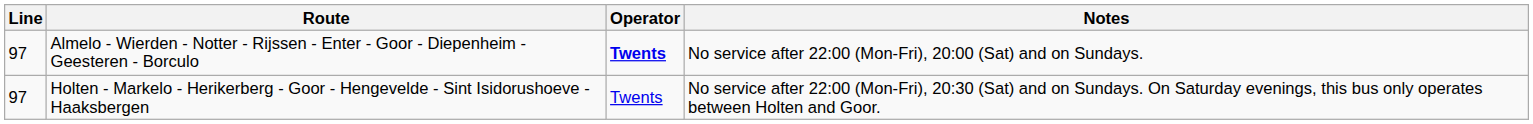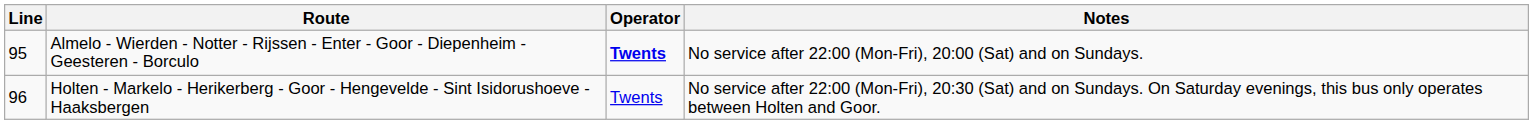(18, 53) 97 -> (18, 53) 95
(18, 97) 97 -> (18, 97) 96
